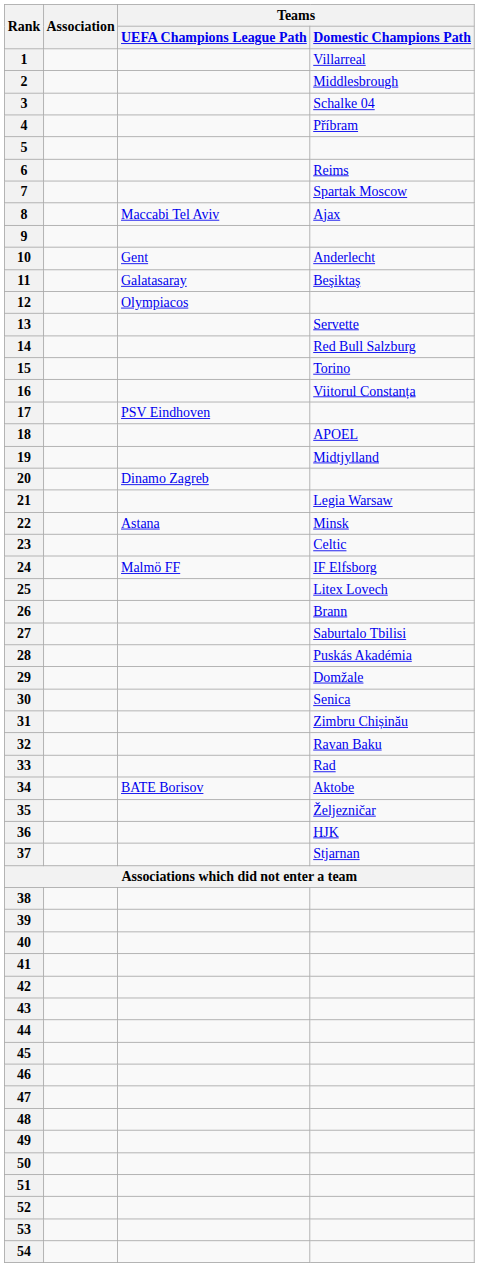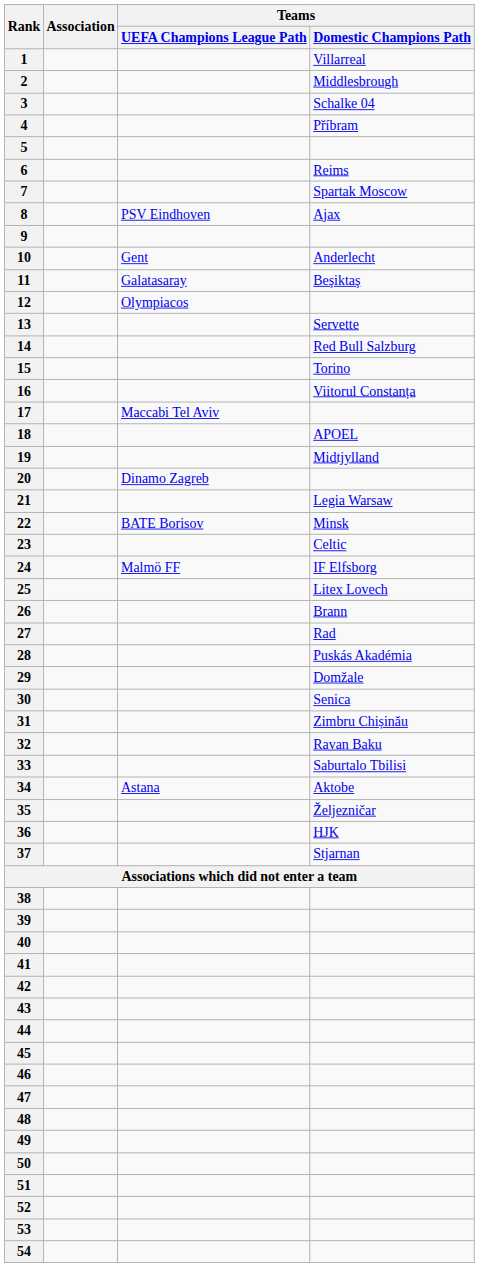(170, 214) Maccabi Tel Aviv -> (166, 214) PSV Eindhoven
(166, 412) PSV Eindhoven -> (170, 412) Maccabi Tel Aviv
(140, 523) Astana -> (162, 523) BATE Borisov
(360, 633) Saburtalo Tbilisi -> (324, 633) Rad
(324, 766) Rad -> (360, 766) Saburtalo Tbilisi
(162, 788) BATE Borisov -> (140, 788) Astana
